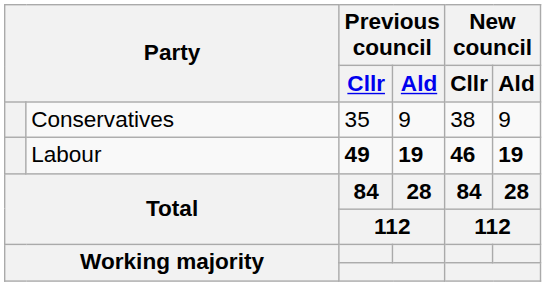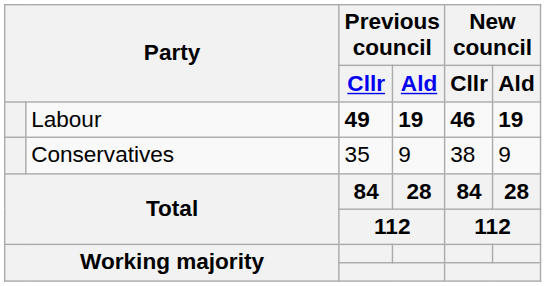rows swapped: (66, 155) <-> (103, 119)
